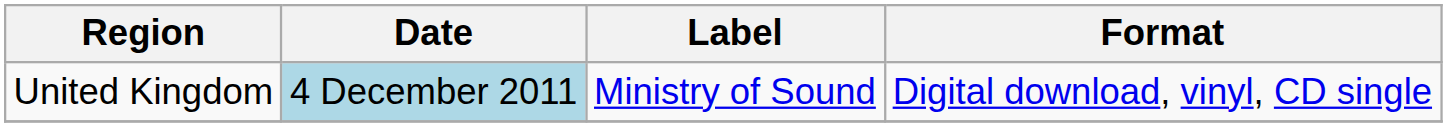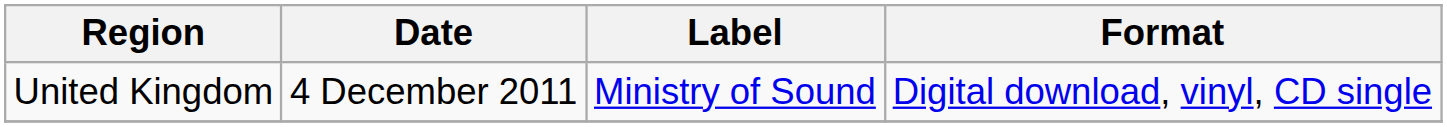(434, 91) lightblue background -> (434, 91) no background
